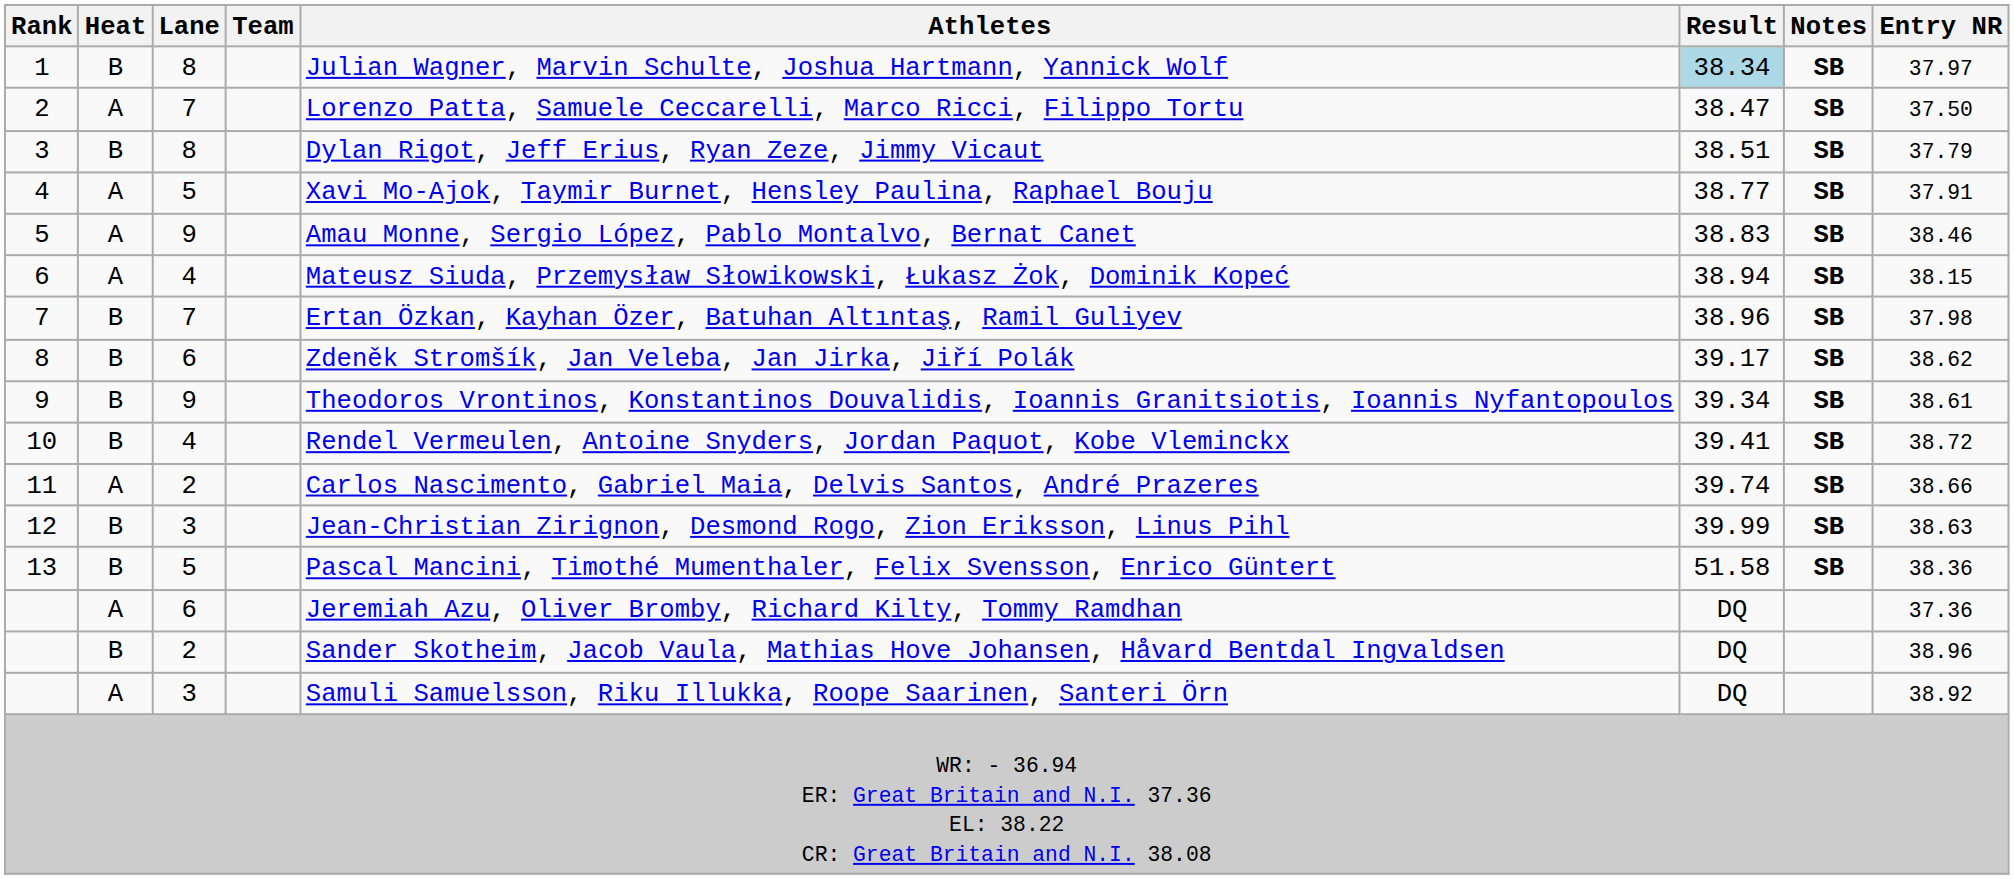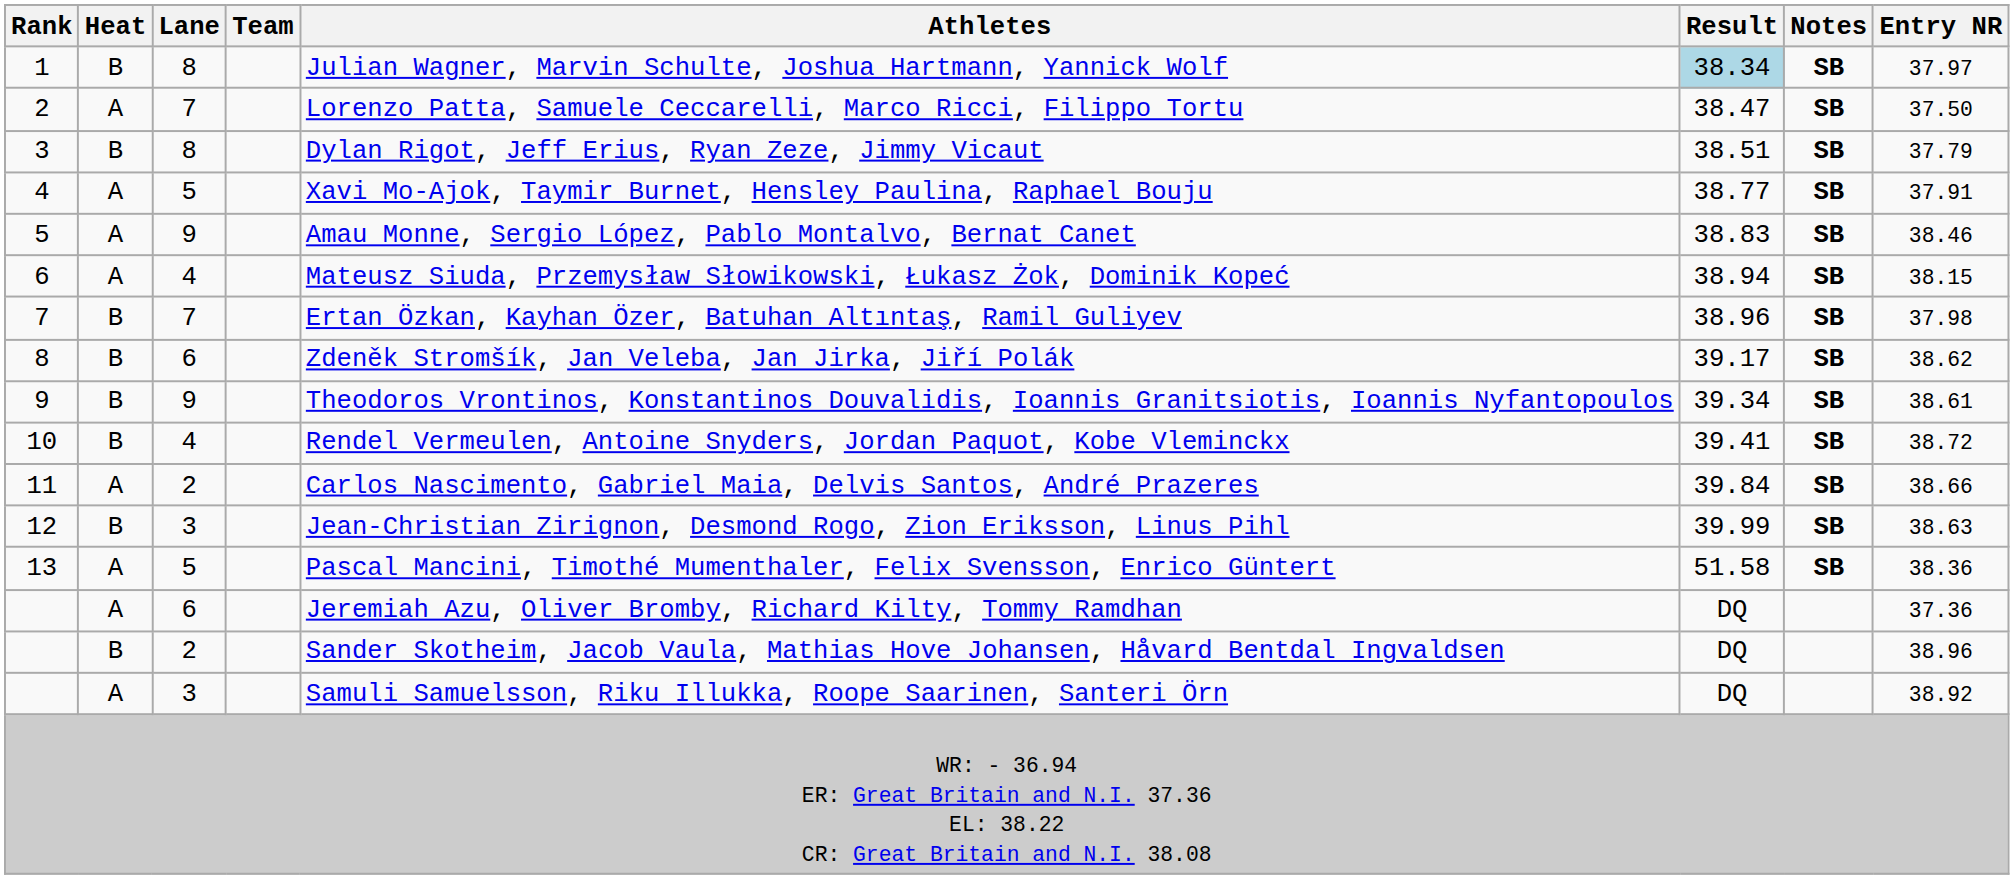(1732, 485) 39.74 -> (1732, 485) 39.84
(116, 568) B -> (116, 568) A
